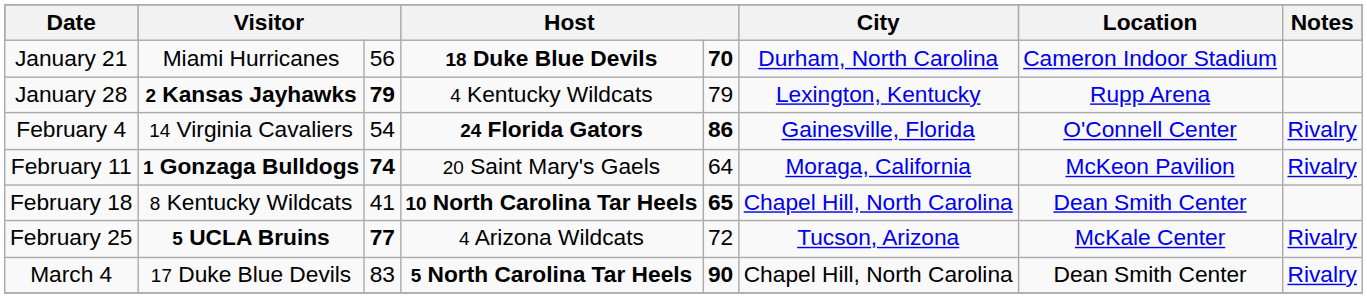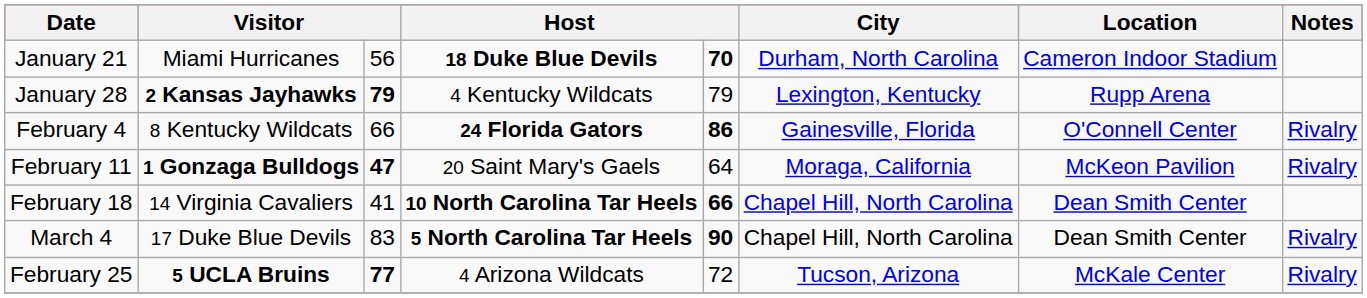(251, 130) 14 Virginia Cavaliers -> (251, 130) 8 Kentucky Wildcats
(382, 130) 54 -> (382, 130) 66
(382, 166) 74 -> (382, 166) 47
(251, 202) 8 Kentucky Wildcats -> (251, 202) 14 Virginia Cavaliers
(721, 202) 65 -> (721, 202) 66
rows swapped: (71, 238) <-> (71, 274)
